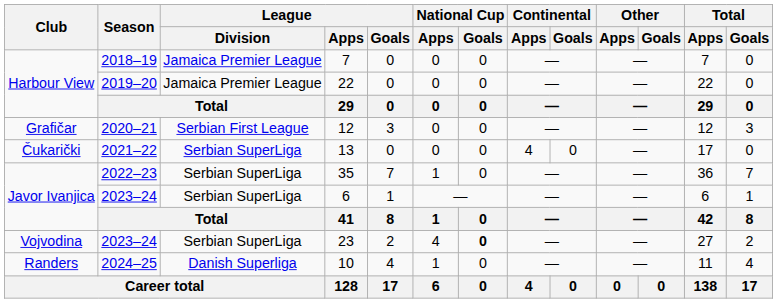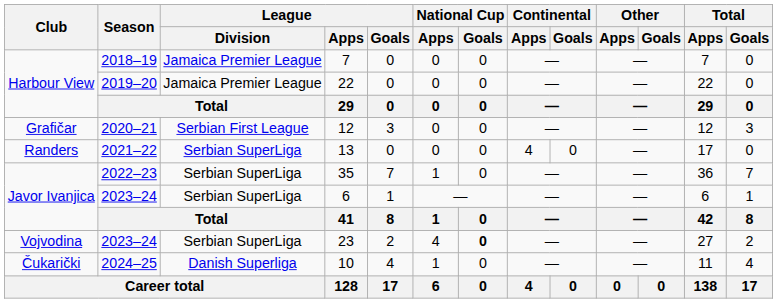(51, 151) Čukarički -> (51, 151) Randers
(51, 264) Randers -> (51, 264) Čukarički
